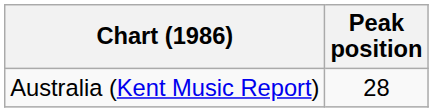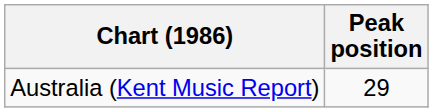(376, 87) 28 -> (376, 87) 29
